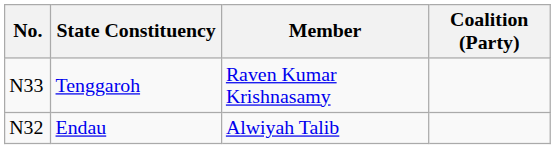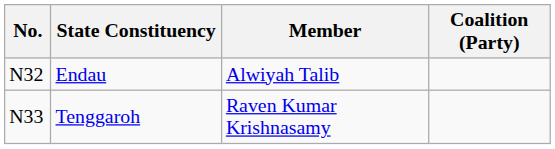rows swapped: (81, 127) <-> (98, 85)
